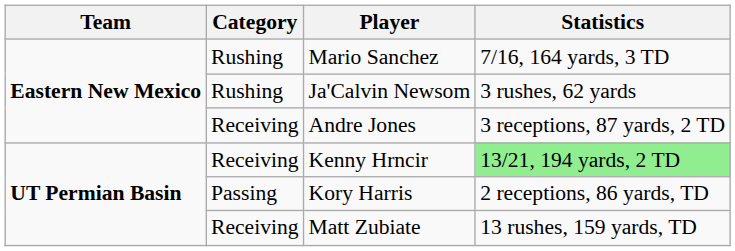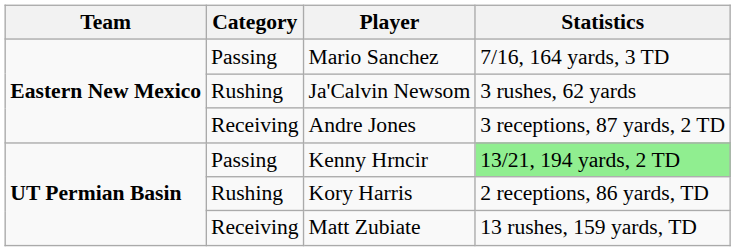(247, 56) Rushing -> (244, 56) Passing
(255, 159) Receiving -> (244, 159) Passing
(244, 193) Passing -> (247, 193) Rushing
